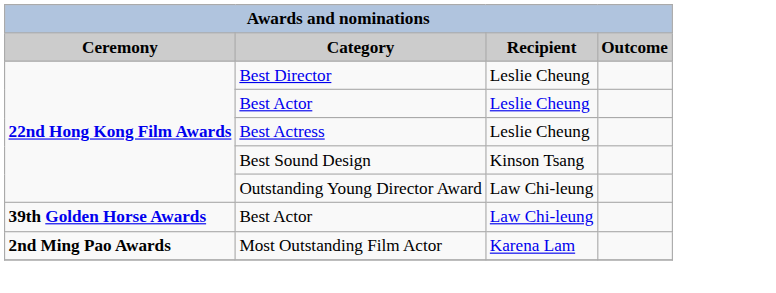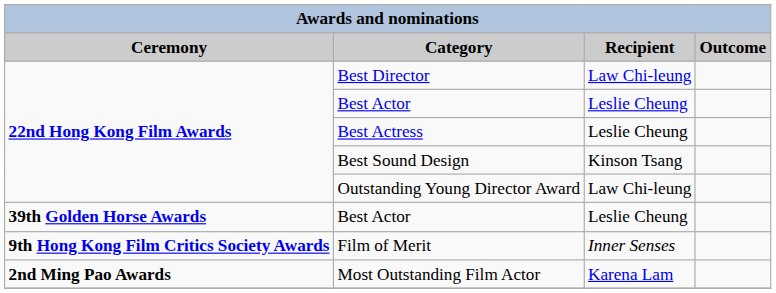(540, 75) Leslie Cheung -> (640, 75) Law Chi-leung
(542, 217) Law Chi-leung -> (638, 217) Leslie Cheung
+ row: (169, 245)
